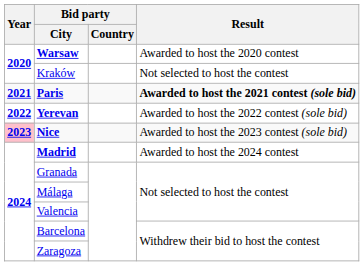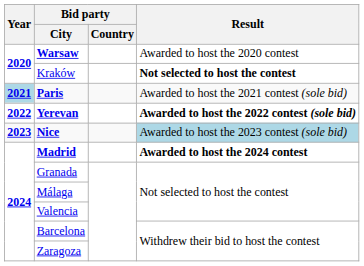(214, 73) normal -> (218, 73) bold
(19, 93) no background -> (19, 93) lightblue background
(248, 93) bold -> (243, 93) normal
(243, 113) normal -> (248, 113) bold
(19, 133) pink background -> (19, 133) no background
(243, 133) no background -> (243, 133) lightblue background
(219, 152) normal -> (223, 152) bold
